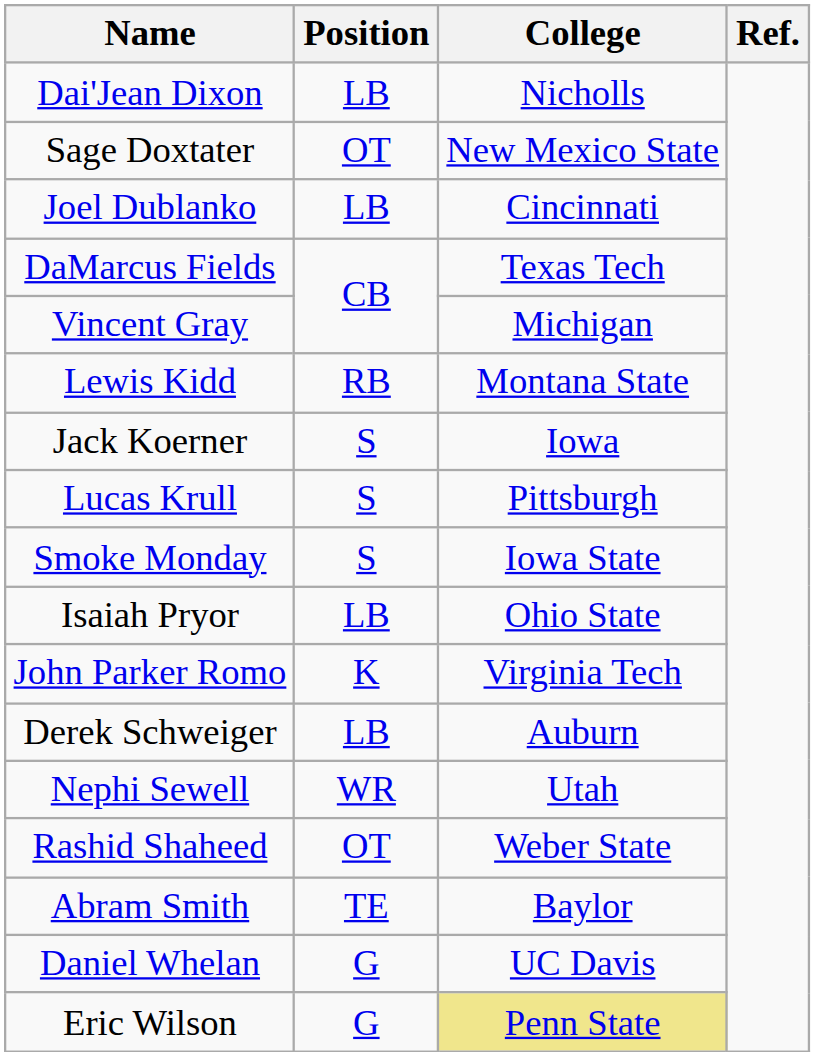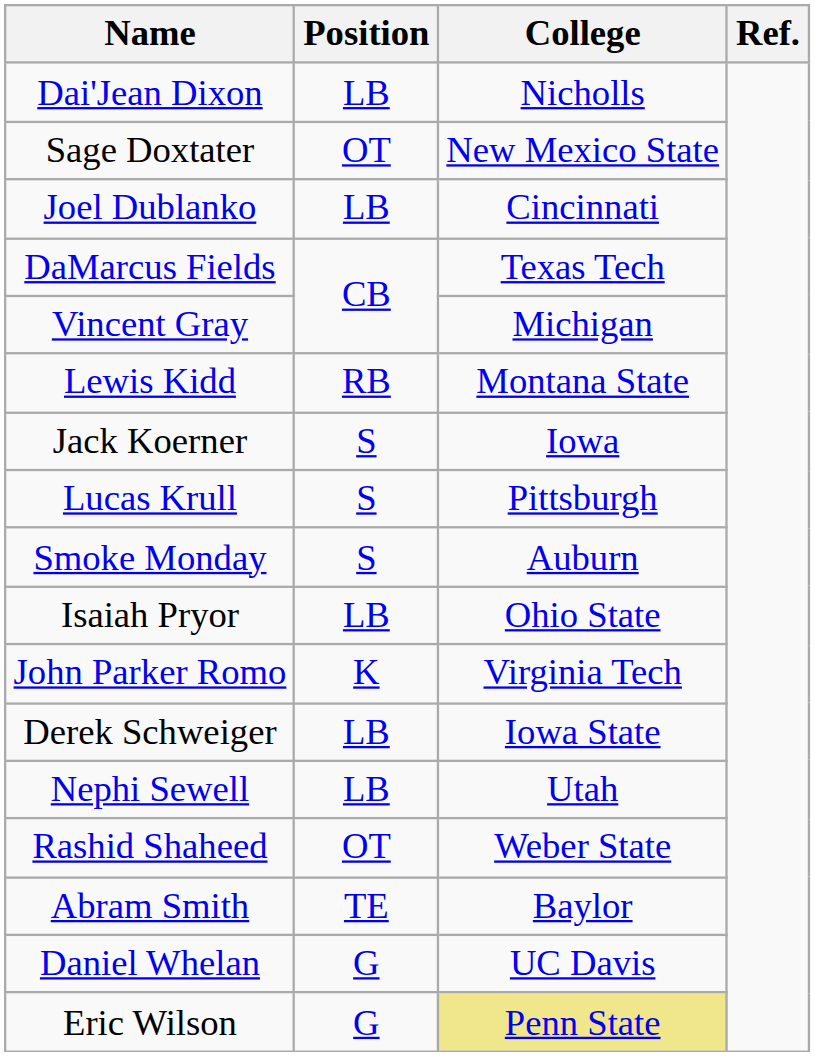(583, 556) Iowa State -> (583, 556) Auburn
(583, 730) Auburn -> (583, 730) Iowa State
(366, 788) WR -> (366, 788) LB
